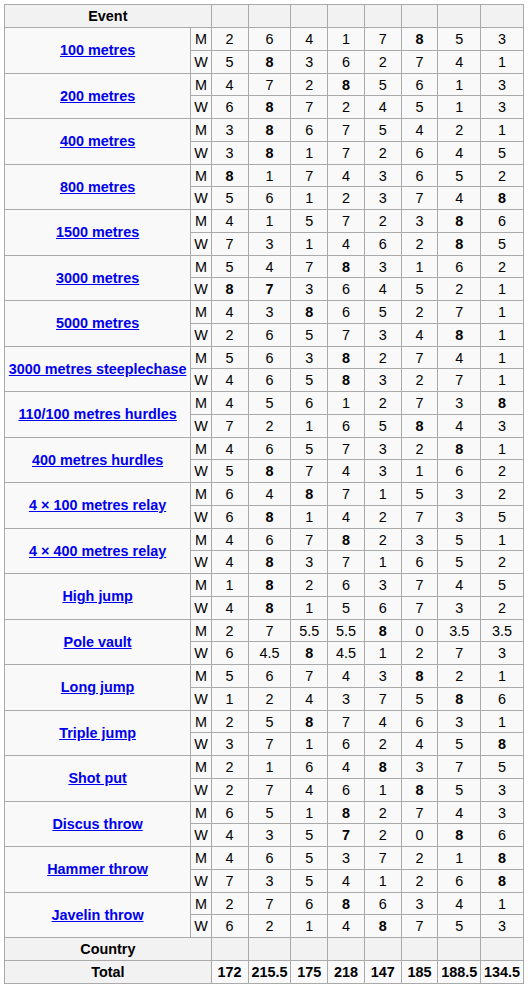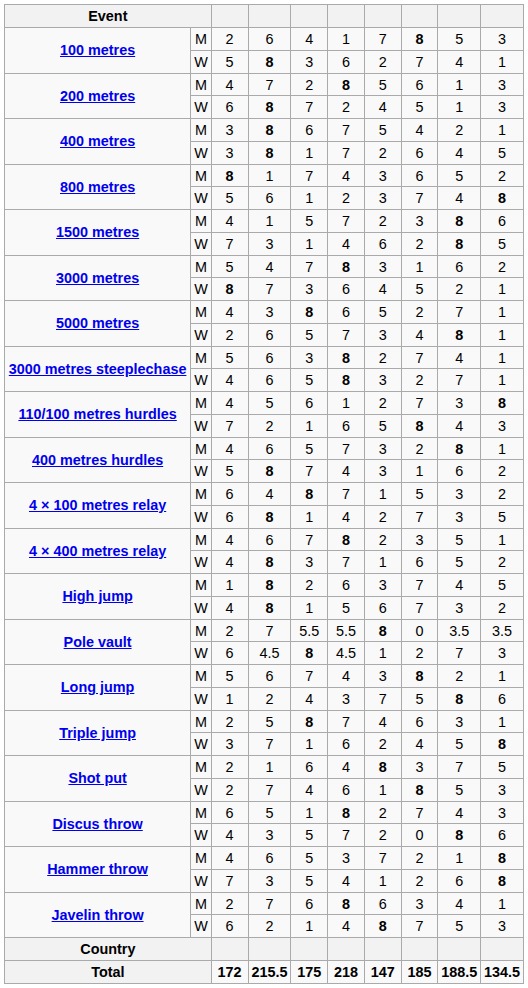(269, 289) bold -> (269, 289) normal
(346, 835) bold -> (346, 835) normal
